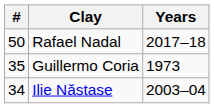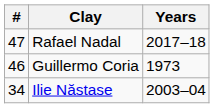(17, 41) 50 -> (17, 41) 47
(17, 65) 35 -> (17, 65) 46
